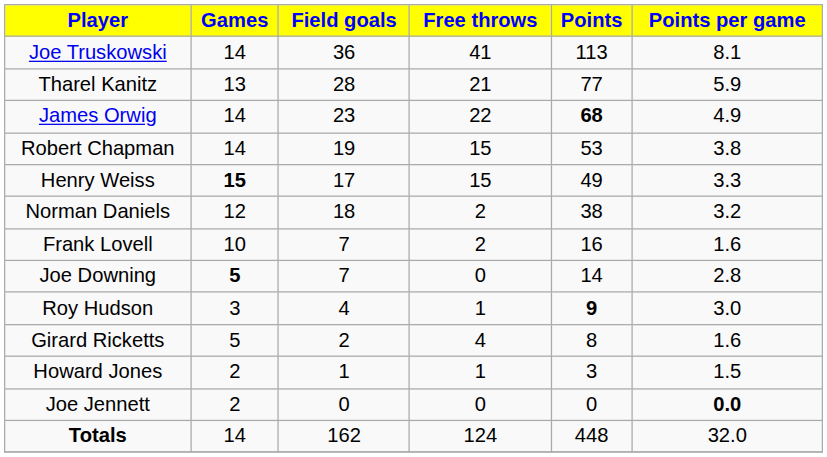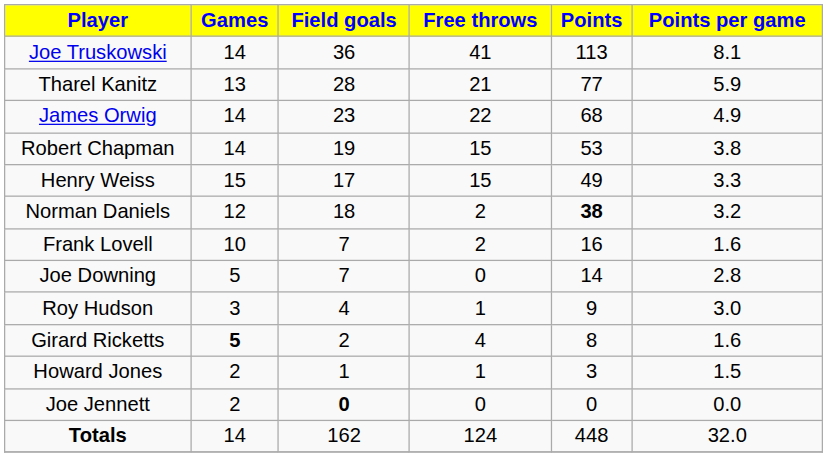(592, 116) bold -> (592, 116) normal
(235, 180) bold -> (235, 180) normal
(592, 212) normal -> (592, 212) bold
(235, 276) bold -> (235, 276) normal
(592, 308) bold -> (592, 308) normal
(235, 340) normal -> (235, 340) bold
(344, 404) normal -> (344, 404) bold
(727, 404) bold -> (727, 404) normal
